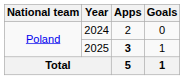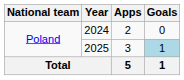(128, 48) bold -> (128, 48) normal
(162, 48) no background -> (162, 48) lightblue background
